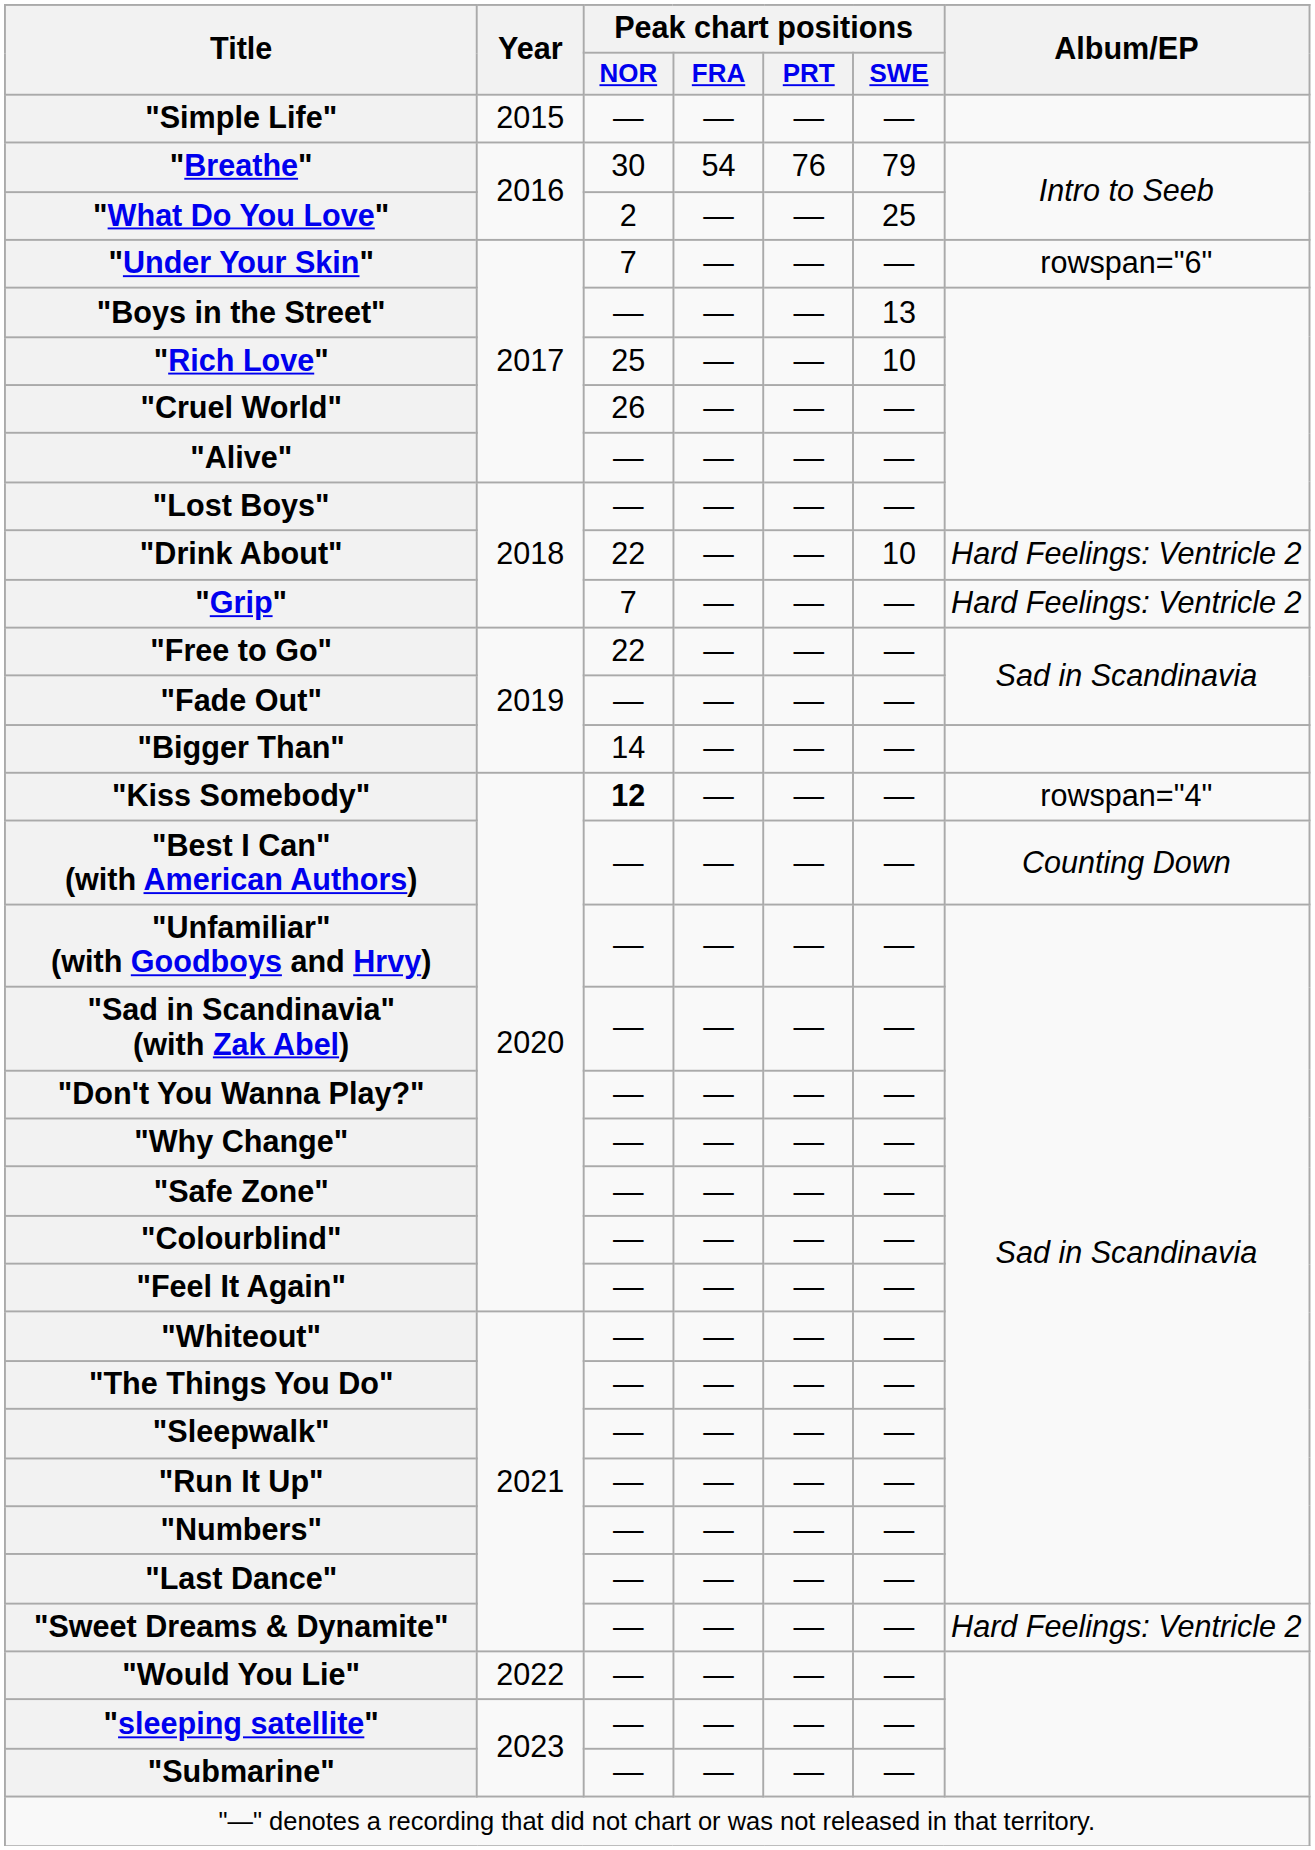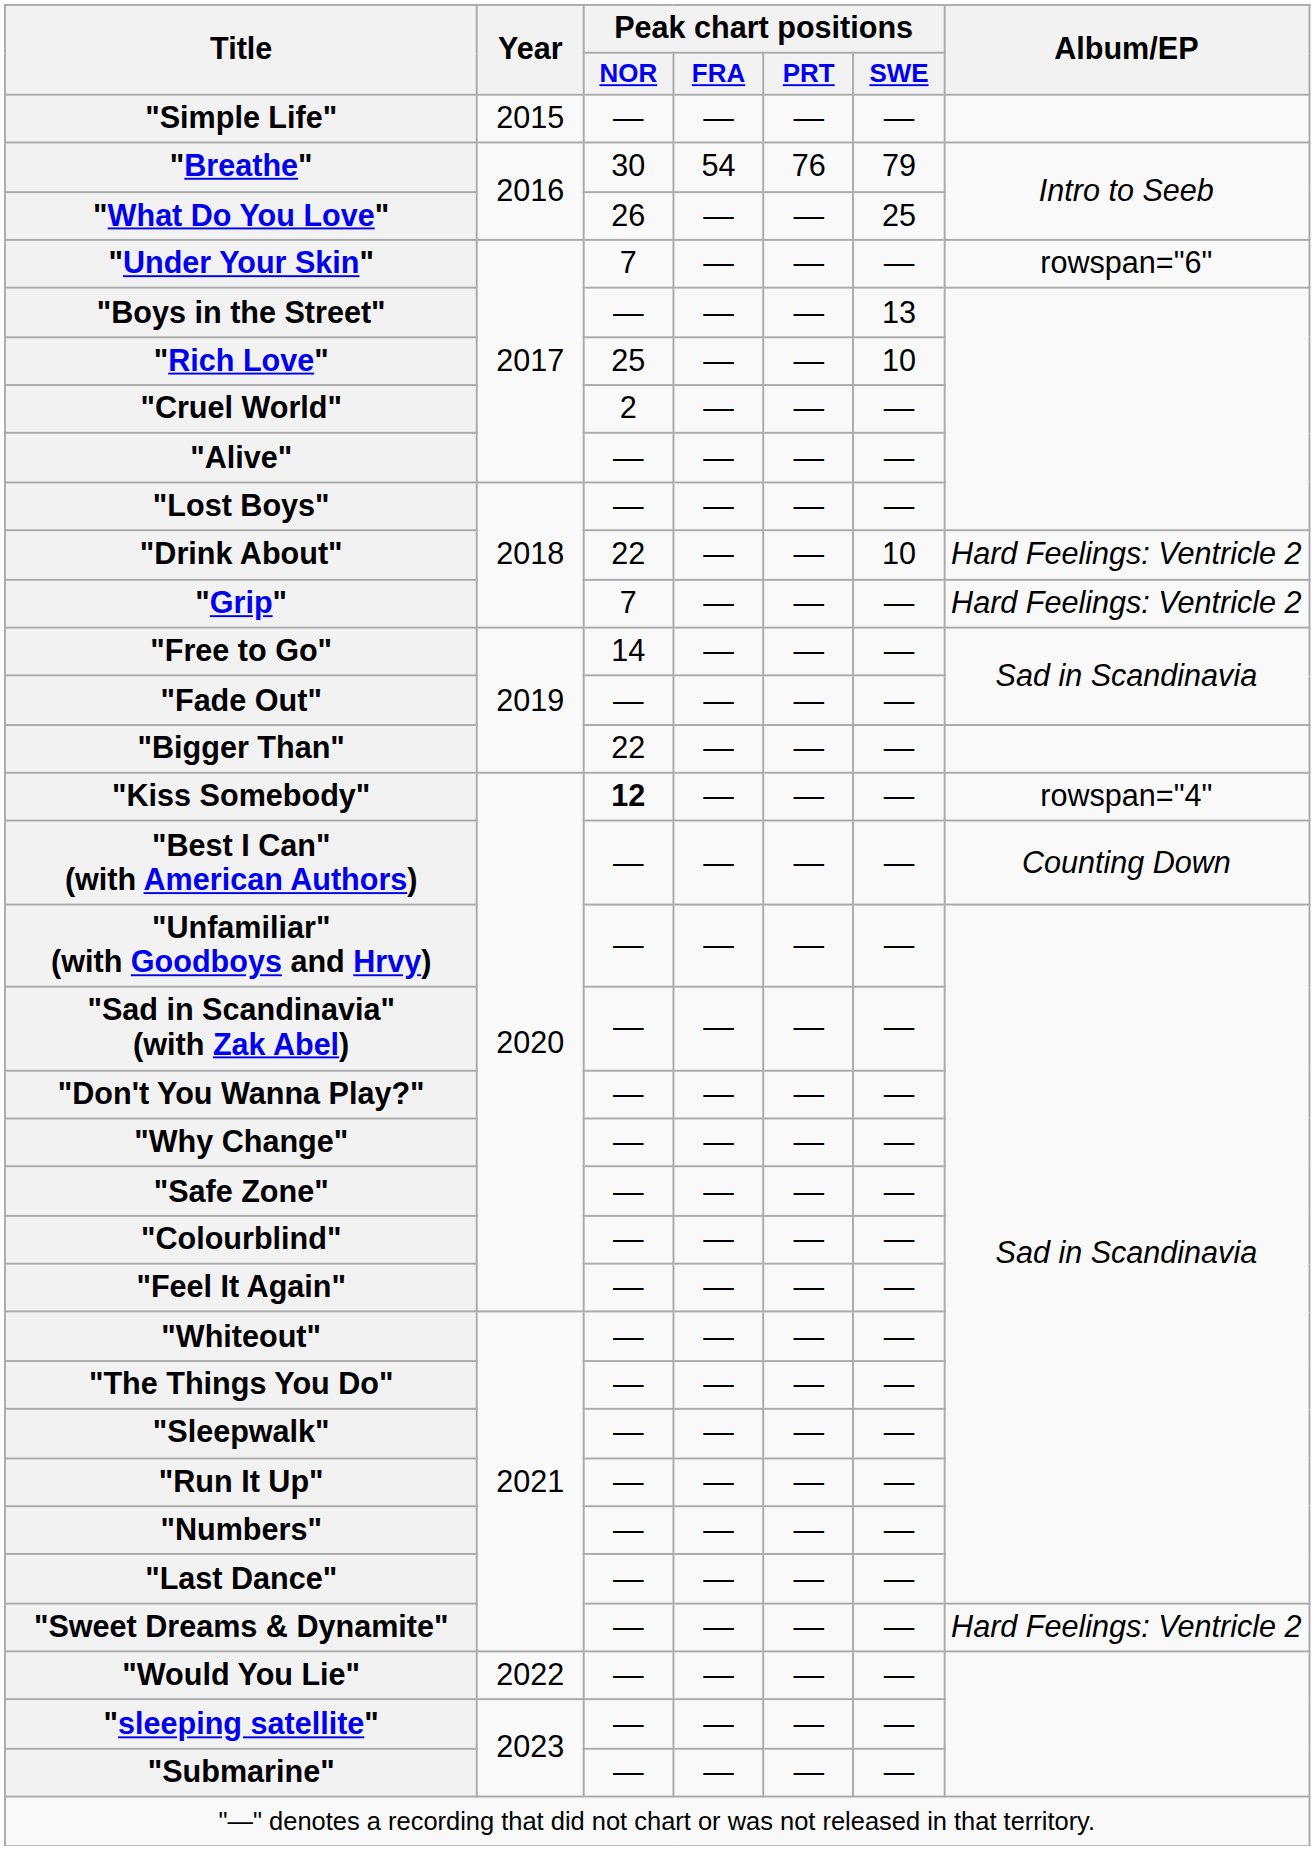(628, 215) 2 -> (628, 215) 26
(628, 408) 26 -> (628, 408) 2
(628, 651) 22 -> (628, 651) 14
(628, 748) 14 -> (628, 748) 22
